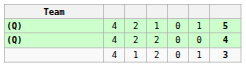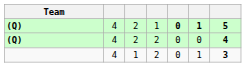(178, 26) normal -> (178, 26) bold
(199, 26) normal -> (199, 26) bold
